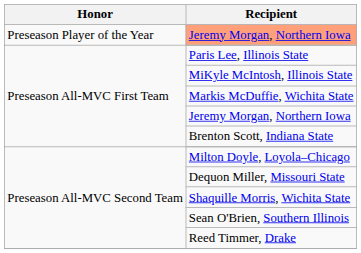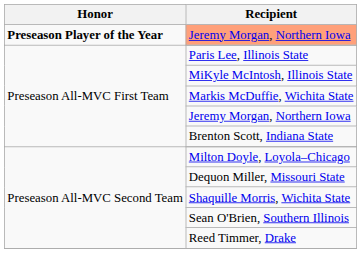(80, 34) normal -> (85, 34) bold
